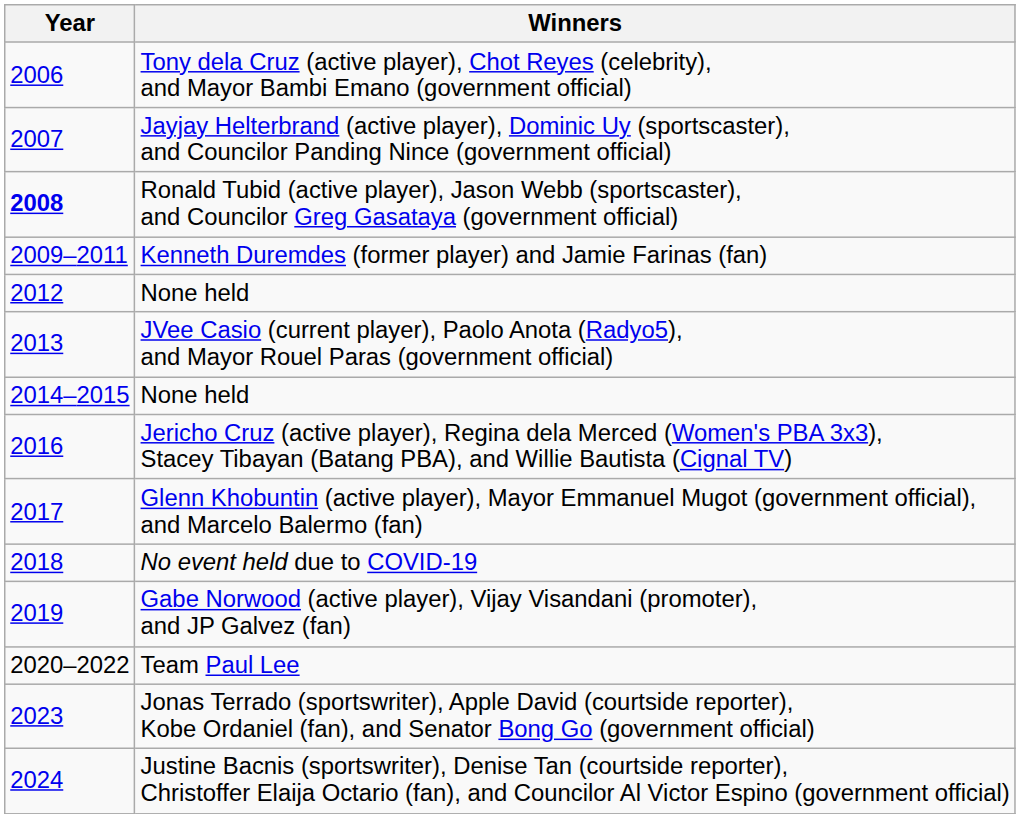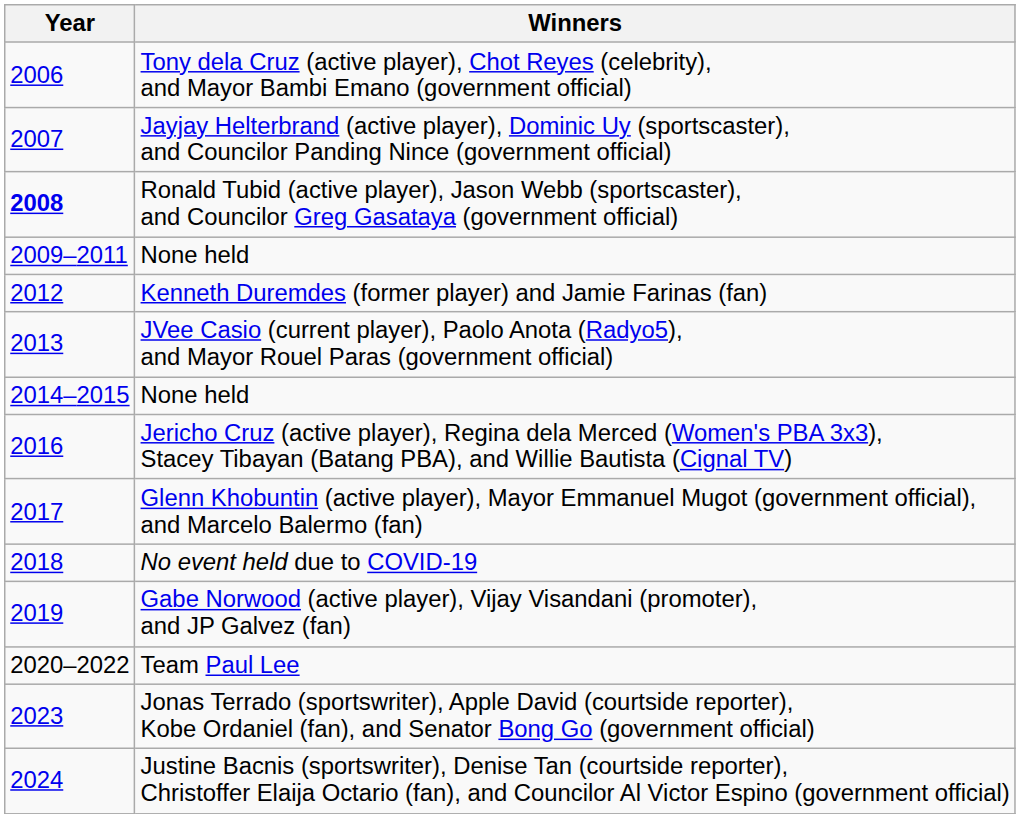(454, 255) Kenneth Duremdes (former player) and Jamie Farinas (fan) -> (195, 255) None held
(195, 292) None held -> (454, 292) Kenneth Duremdes (former player) and Jamie Farinas (fan)
